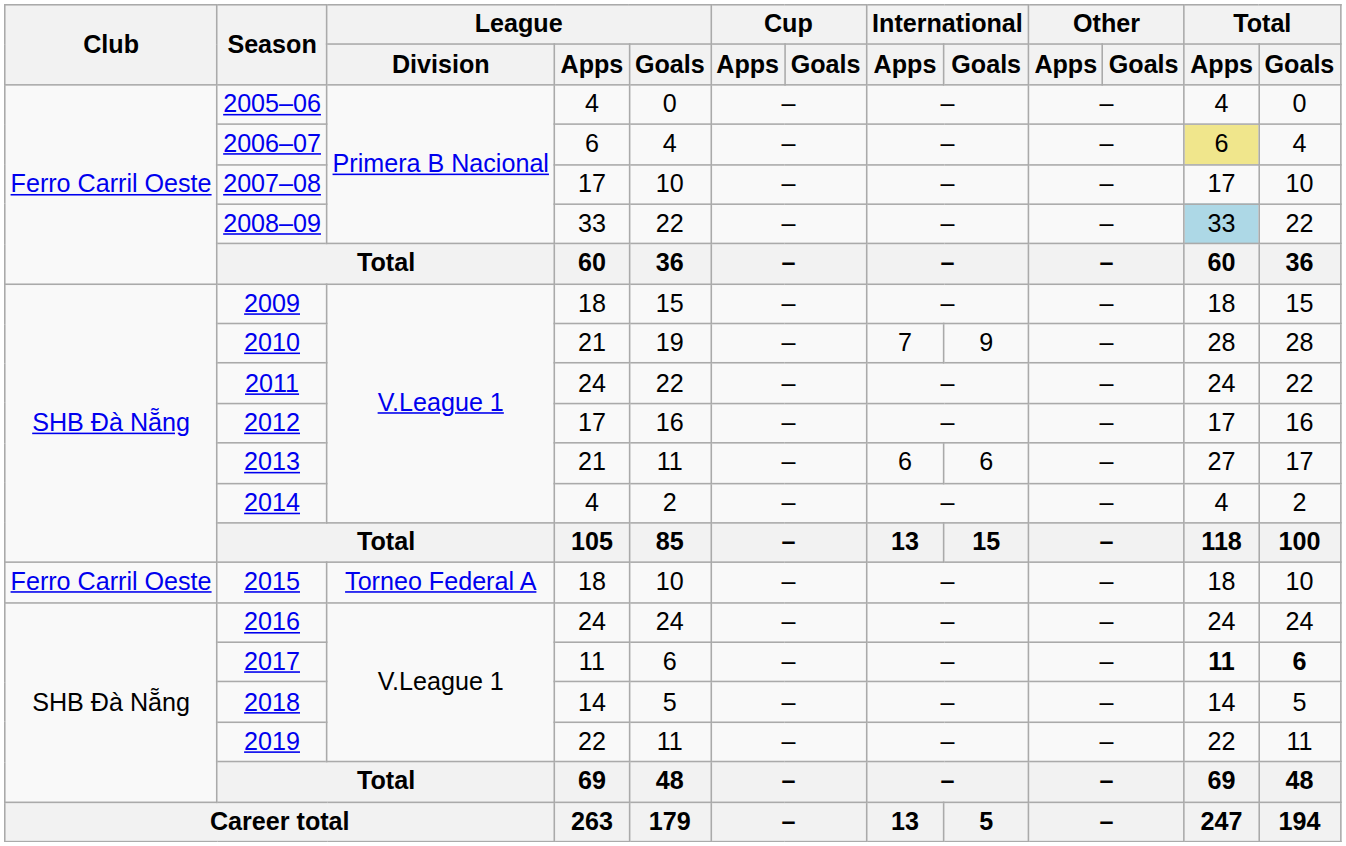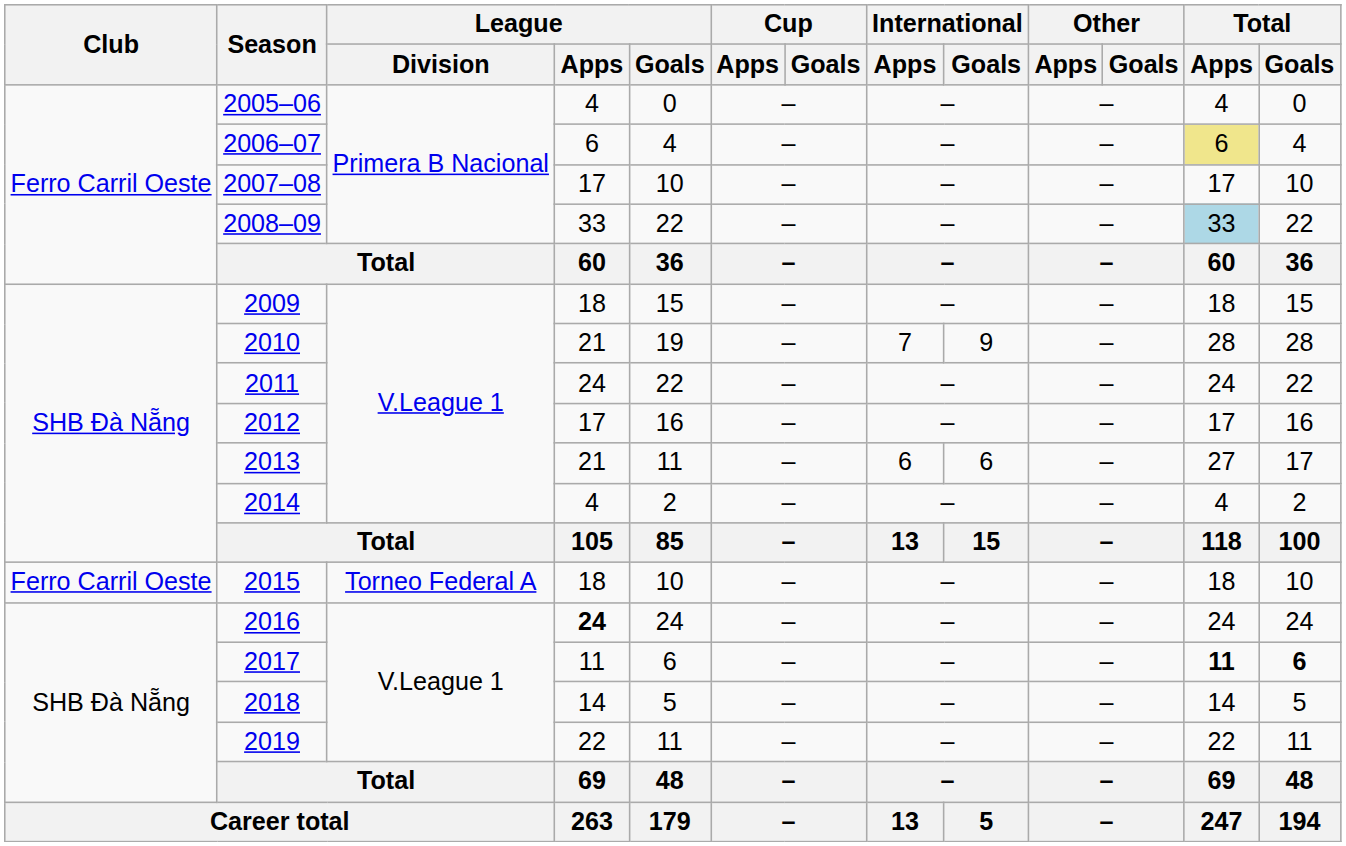(592, 622) normal -> (592, 622) bold
